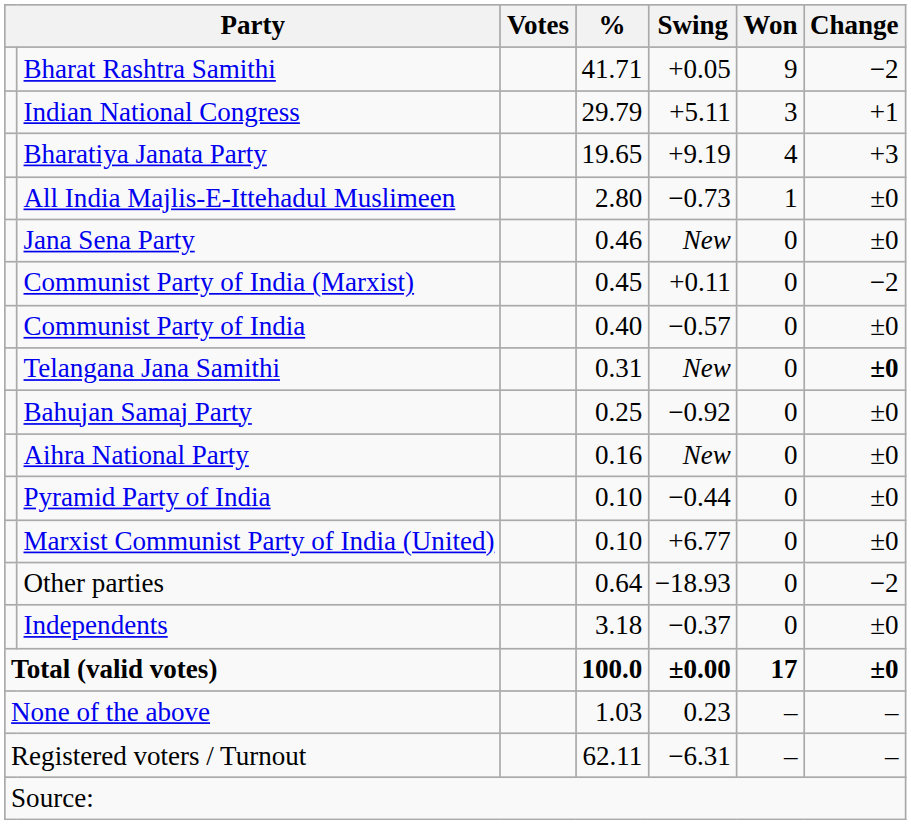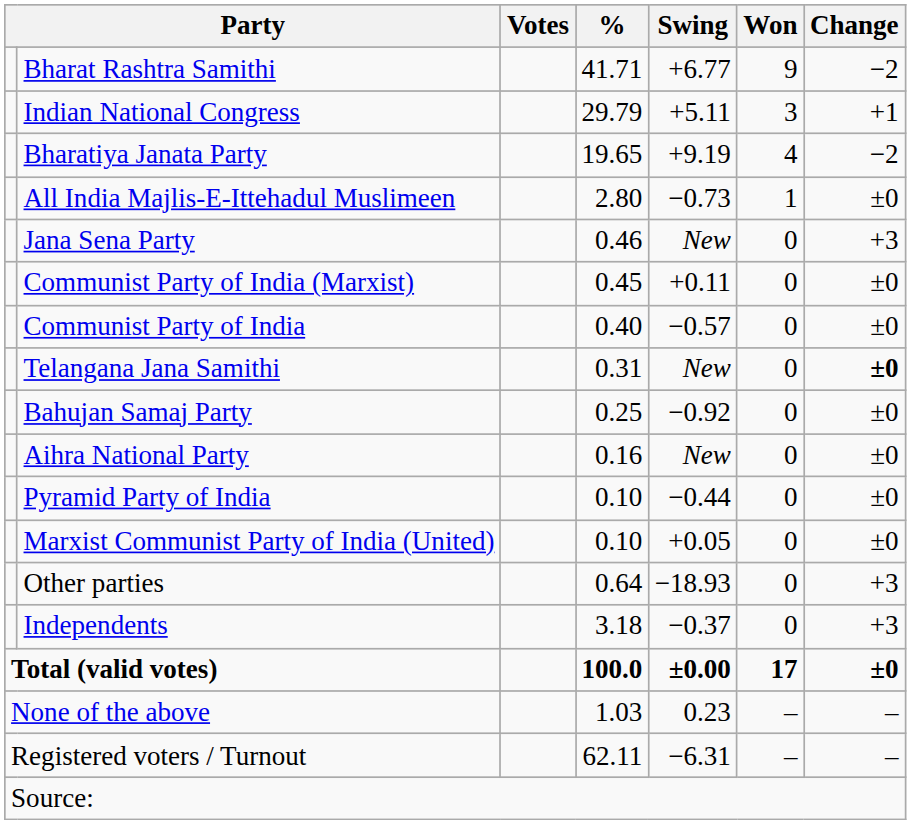(700, 68) +0.05 -> (700, 68) +6.77
(884, 154) +3 -> (884, 154) −2
(884, 240) ±0 -> (884, 240) +3
(884, 283) −2 -> (884, 283) ±0
(700, 540) +6.77 -> (700, 540) +0.05
(884, 583) −2 -> (884, 583) +3
(884, 626) ±0 -> (884, 626) +3
